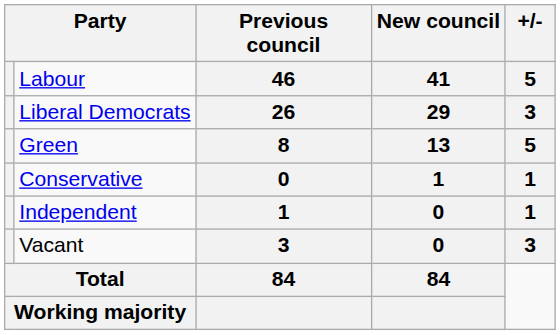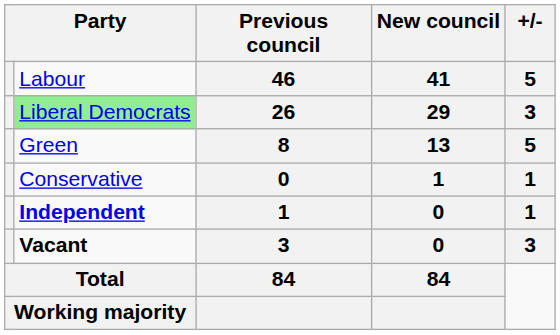(105, 111) no background -> (105, 111) lightgreen background
(78, 212) normal -> (82, 212) bold
(51, 245) normal -> (53, 245) bold
